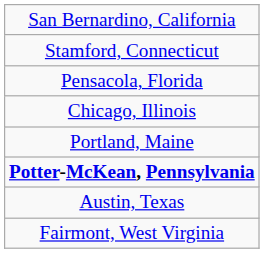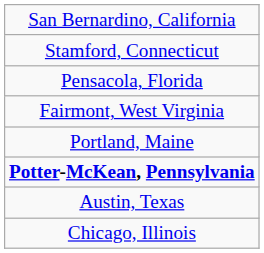(132, 111) Chicago, Illinois -> (132, 111) Fairmont, West Virginia
(132, 232) Fairmont, West Virginia -> (132, 232) Chicago, Illinois
